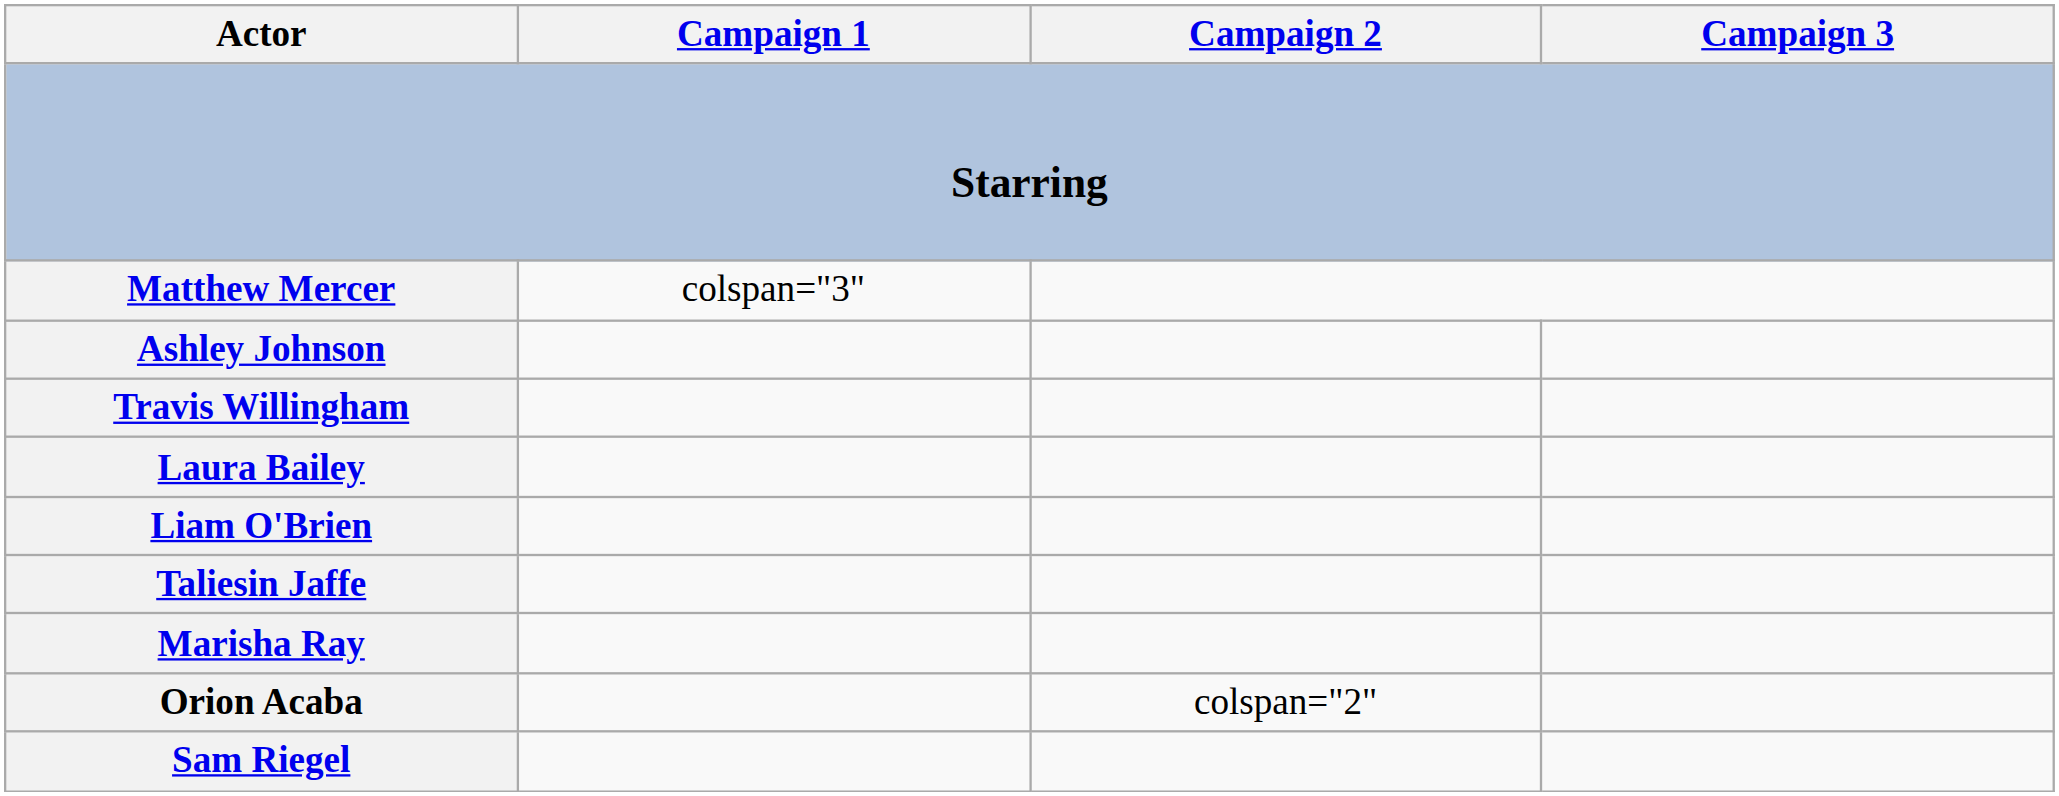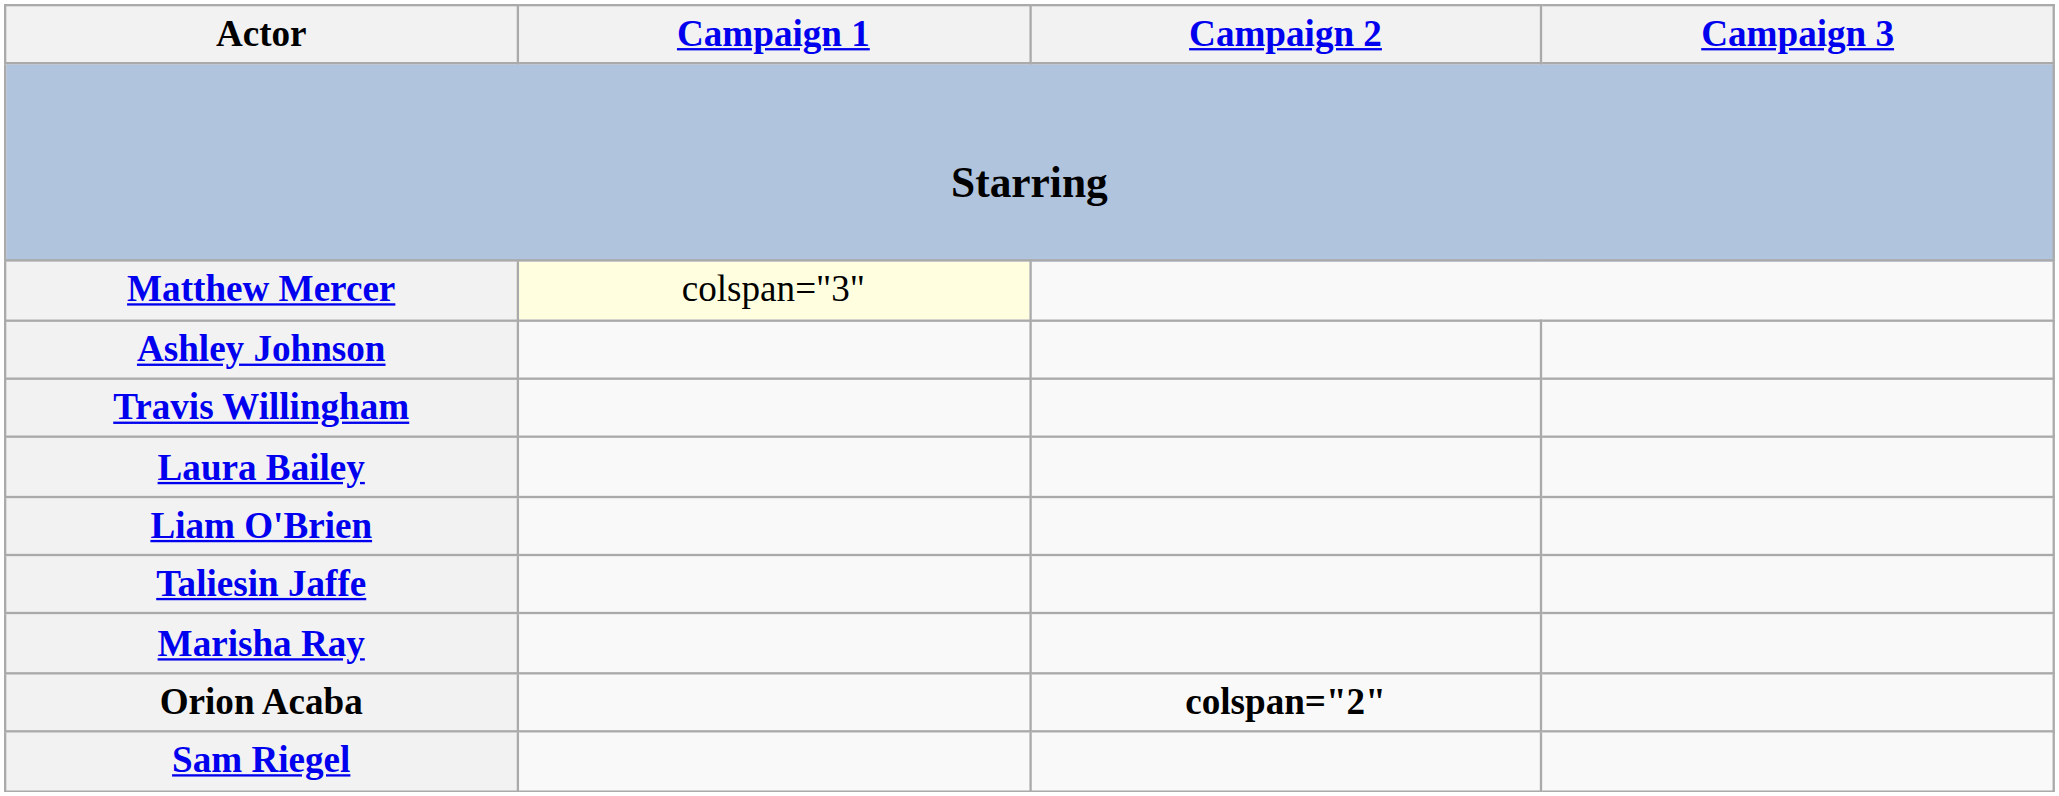(773, 289) no background -> (773, 289) lightyellow background
(1286, 701) normal -> (1285, 701) bold
